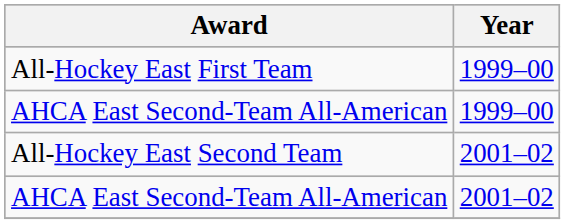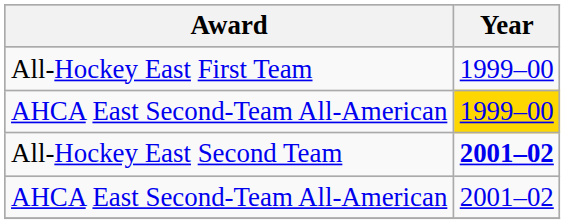(507, 111) no background -> (507, 111) gold background
(507, 153) normal -> (507, 153) bold
